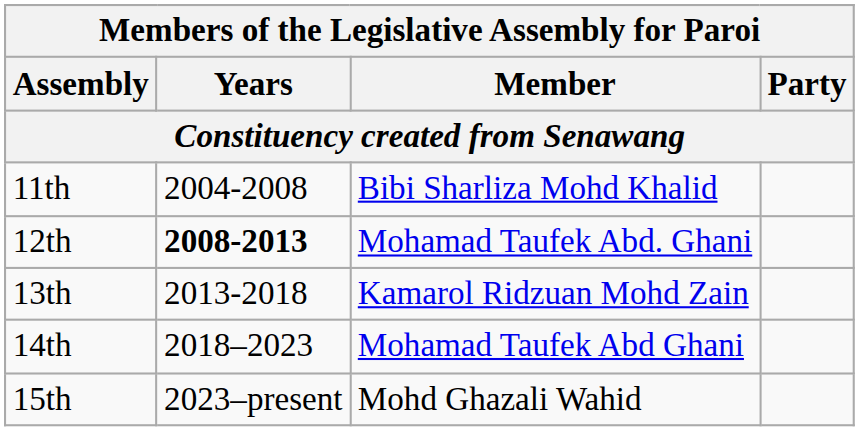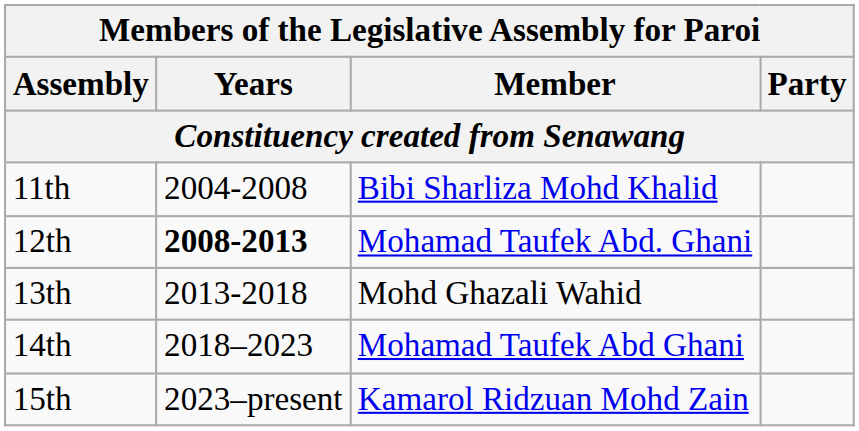(553, 293) Kamarol Ridzuan Mohd Zain -> (500, 293) Mohd Ghazali Wahid
(500, 398) Mohd Ghazali Wahid -> (553, 398) Kamarol Ridzuan Mohd Zain
